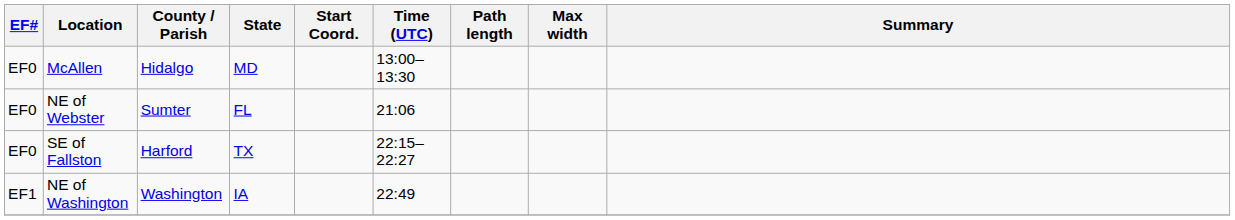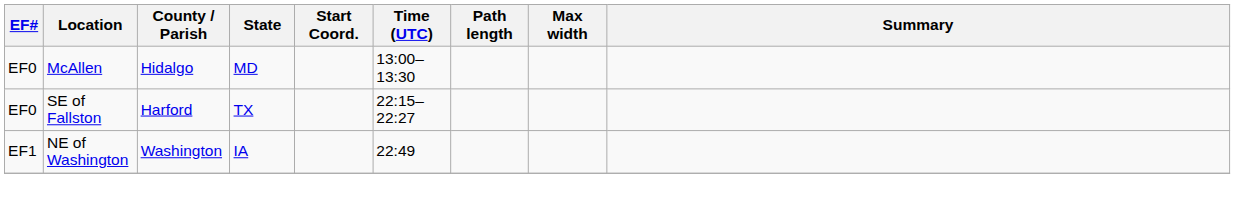- row: (76, 109)
